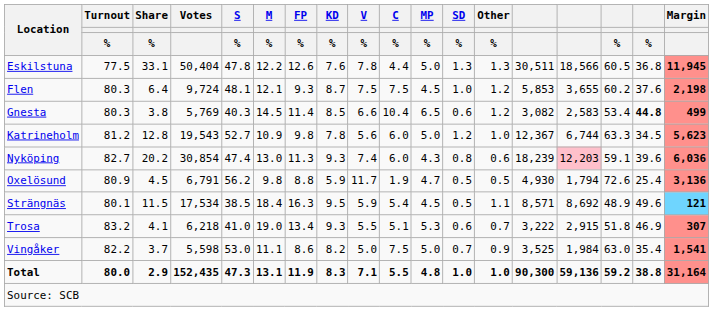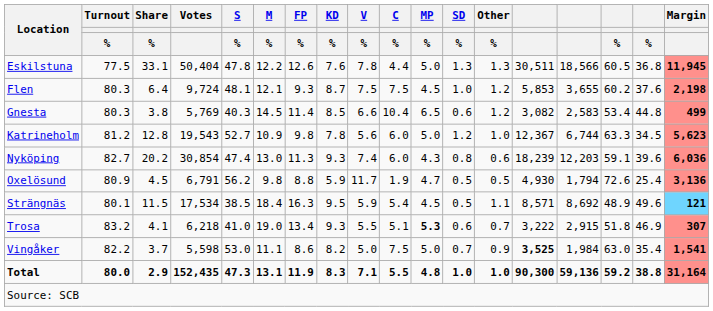(649, 113) bold -> (649, 113) normal
(579, 158) pink background -> (579, 158) no background
(431, 227) normal -> (431, 227) bold
(538, 250) normal -> (538, 250) bold
